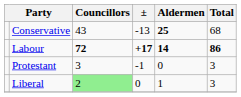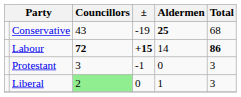(142, 30) -13 -> (142, 30) -19
(144, 48) +17 -> (144, 48) +15
(163, 48) bold -> (163, 48) normal
